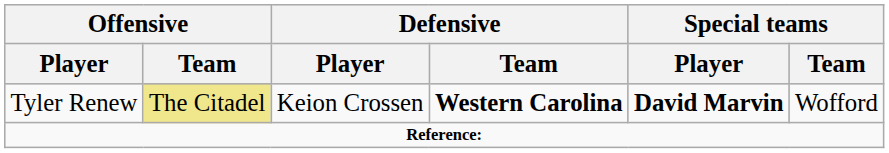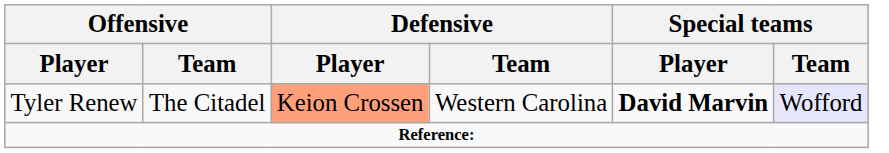(207, 102) khaki background -> (207, 102) no background
(350, 102) no background -> (350, 102) lightsalmon background
(529, 102) bold -> (521, 102) normal
(836, 102) no background -> (821, 102) lavender background
